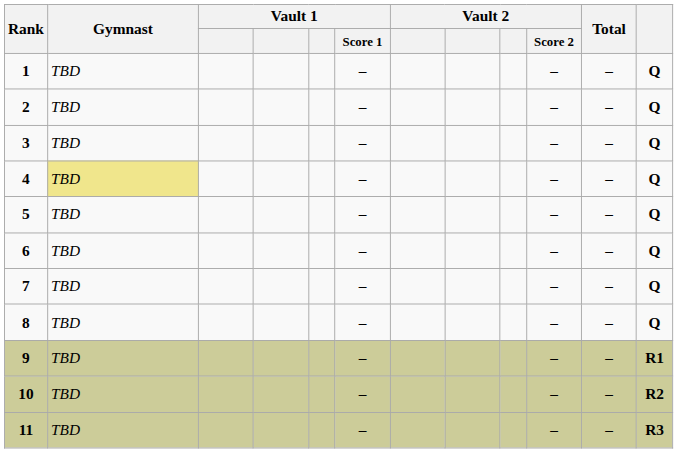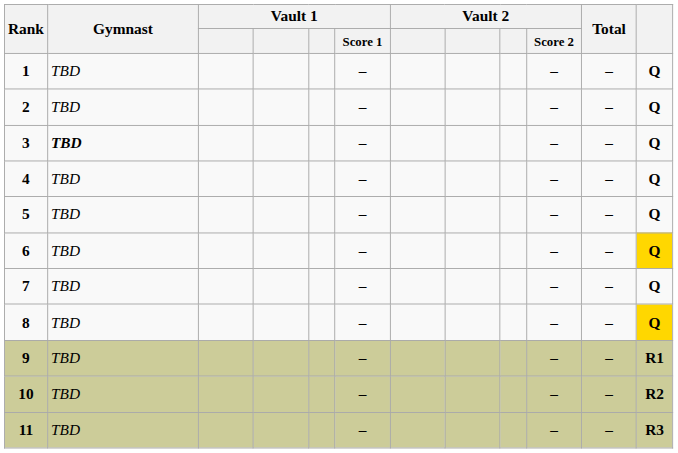(65, 142) normal -> (66, 142) bold
(65, 178) khaki background -> (65, 178) no background
(655, 250) no background -> (655, 250) gold background
(655, 322) no background -> (655, 322) gold background
